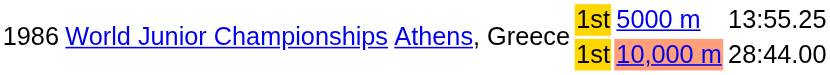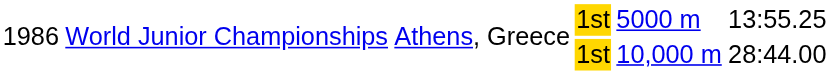(669, 54) lightsalmon background -> (669, 54) no background
